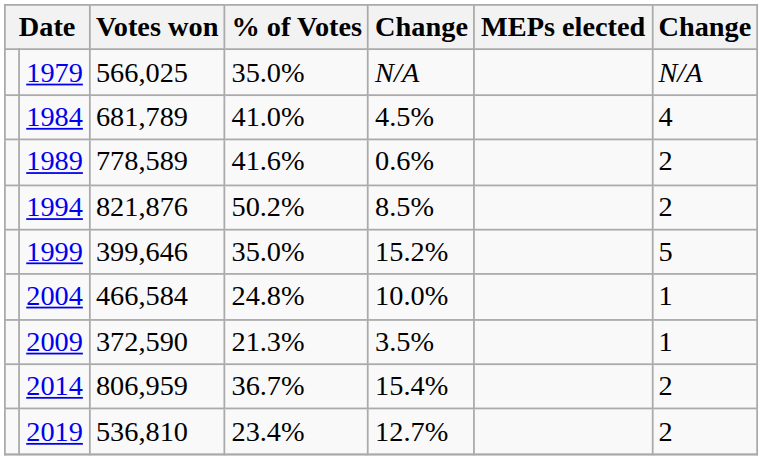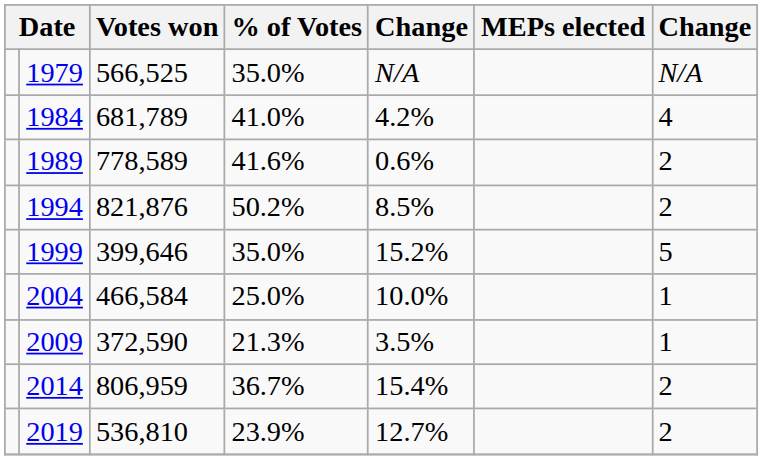(142, 71) 566,025 -> (142, 71) 566,525
(405, 116) 4.5% -> (405, 116) 4.2%
(268, 296) 24.8% -> (268, 296) 25.0%
(268, 431) 23.4% -> (268, 431) 23.9%
